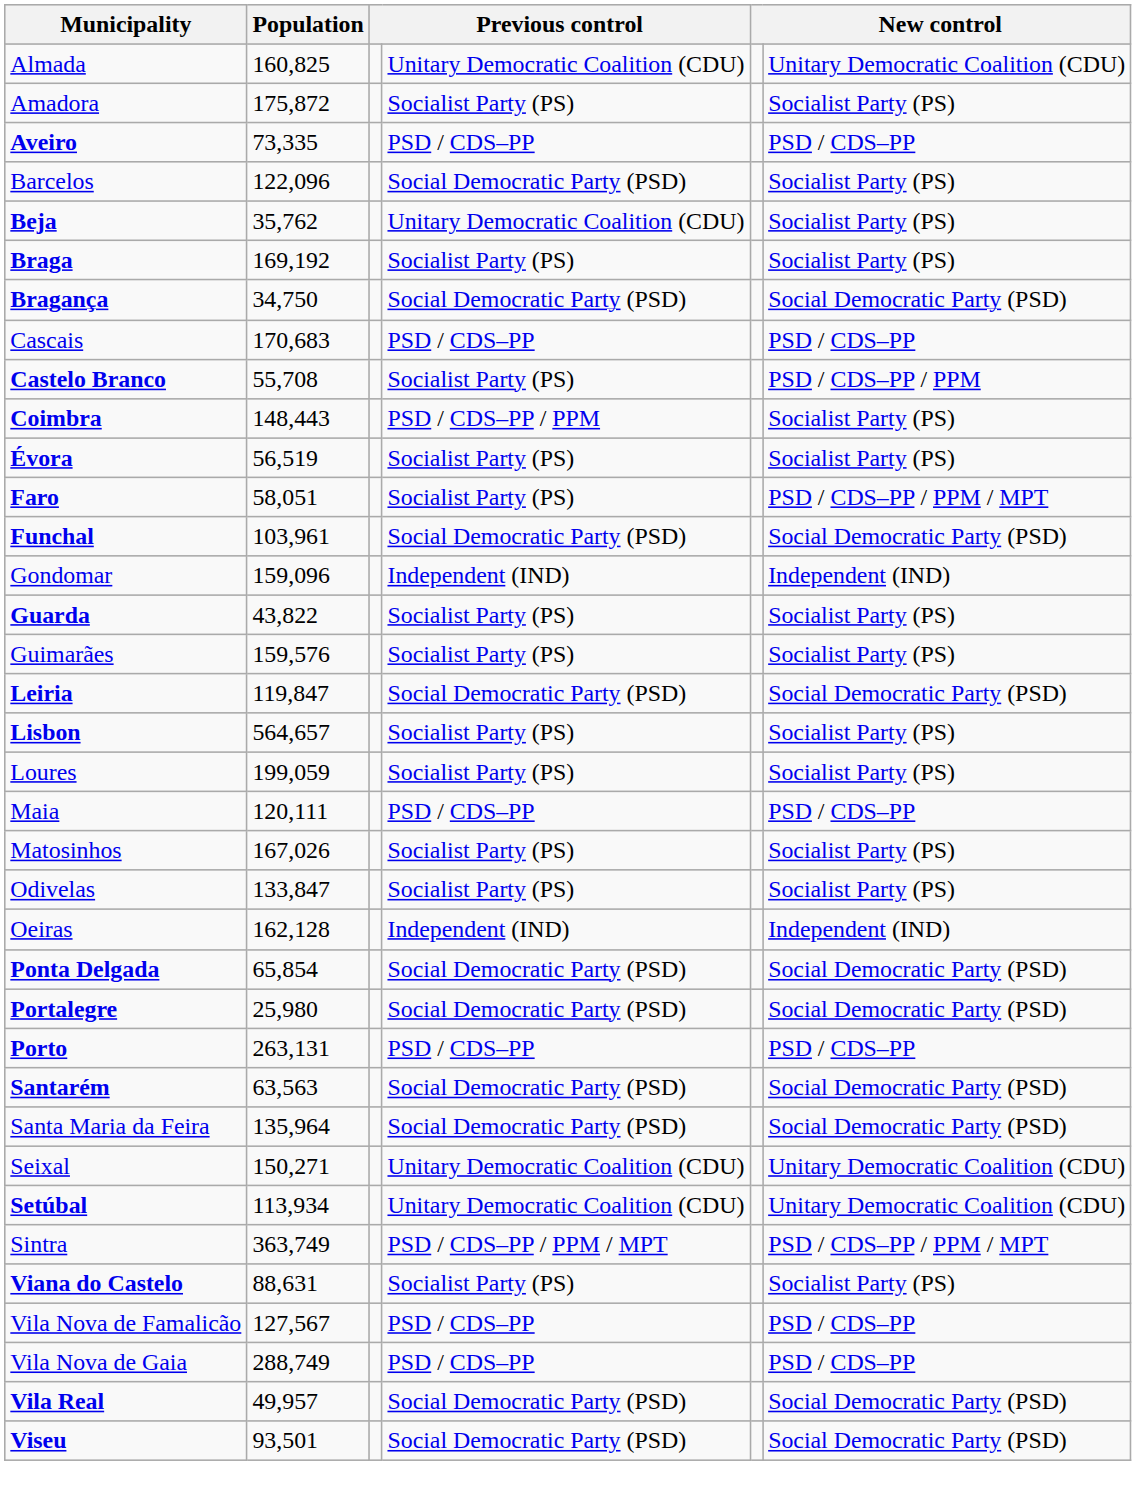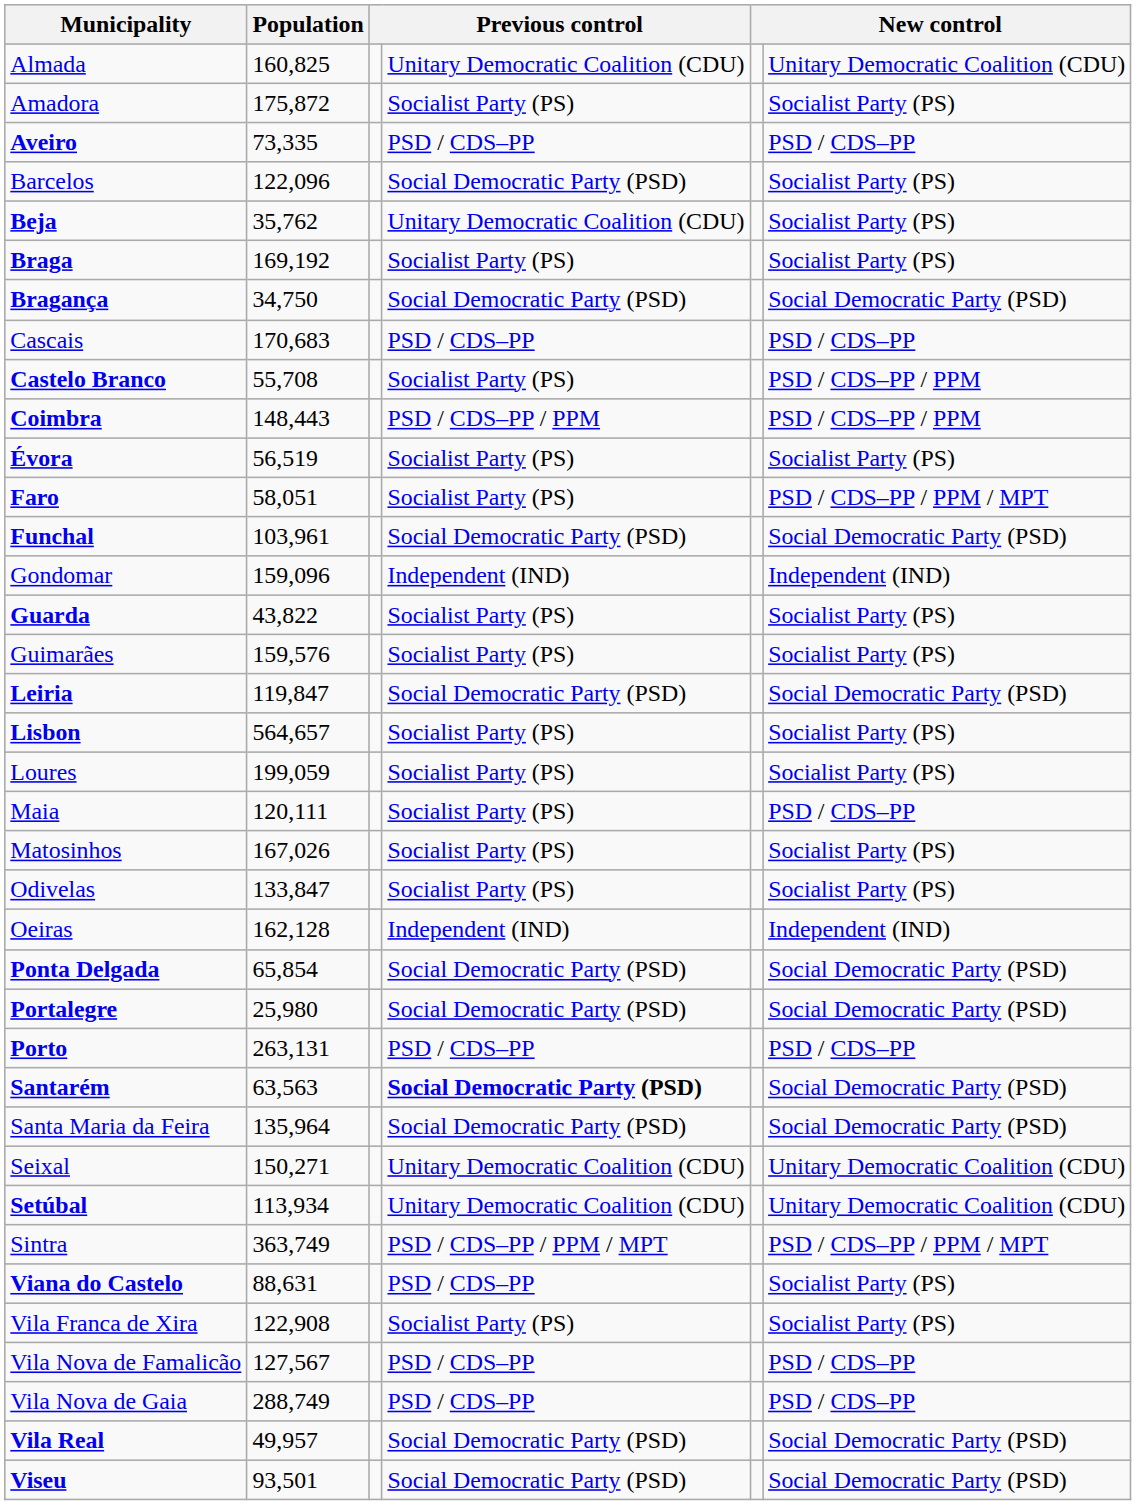(862, 417) Socialist Party (PS) -> (874, 417) PSD / CDS–PP / PPM
(461, 811) PSD / CDS–PP -> (481, 811) Socialist Party (PS)
(537, 1086) normal -> (545, 1086) bold
(481, 1283) Socialist Party (PS) -> (461, 1283) PSD / CDS–PP
+ row: (104, 1322)
